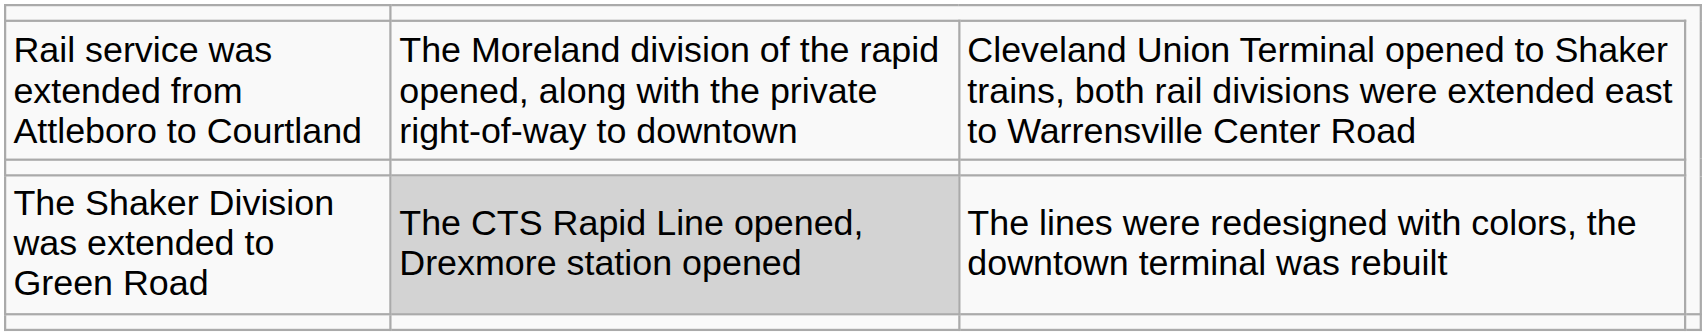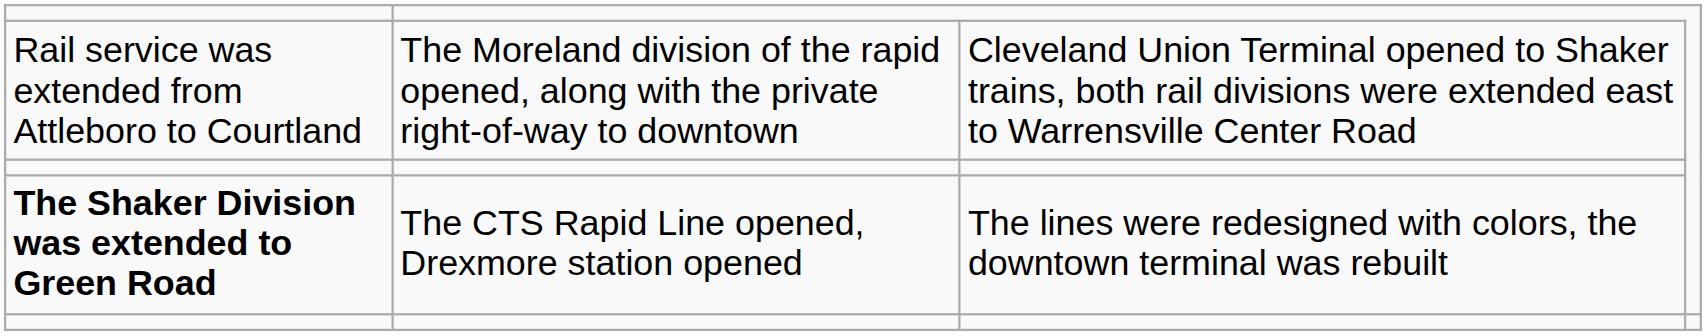(174, 243) normal -> (185, 243) bold
(631, 243) lightgrey background -> (632, 243) no background
